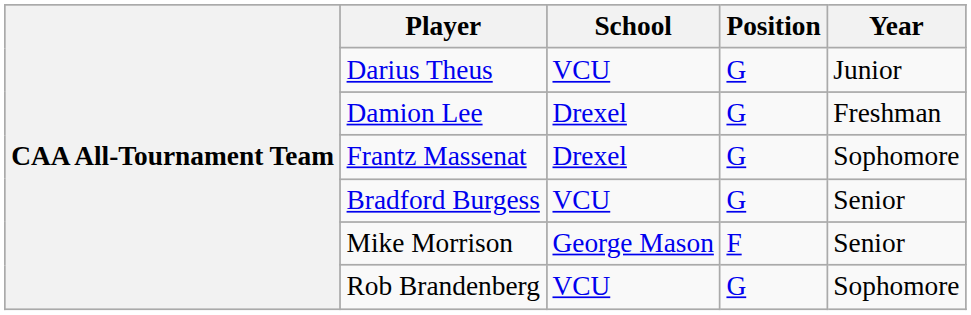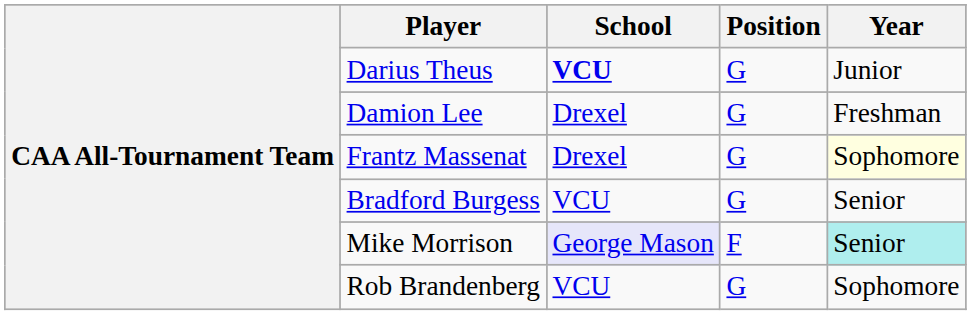(581, 69) normal -> (582, 69) bold
(896, 156) no background -> (896, 156) lightyellow background
(633, 243) no background -> (633, 243) lavender background
(869, 243) no background -> (869, 243) paleturquoise background
